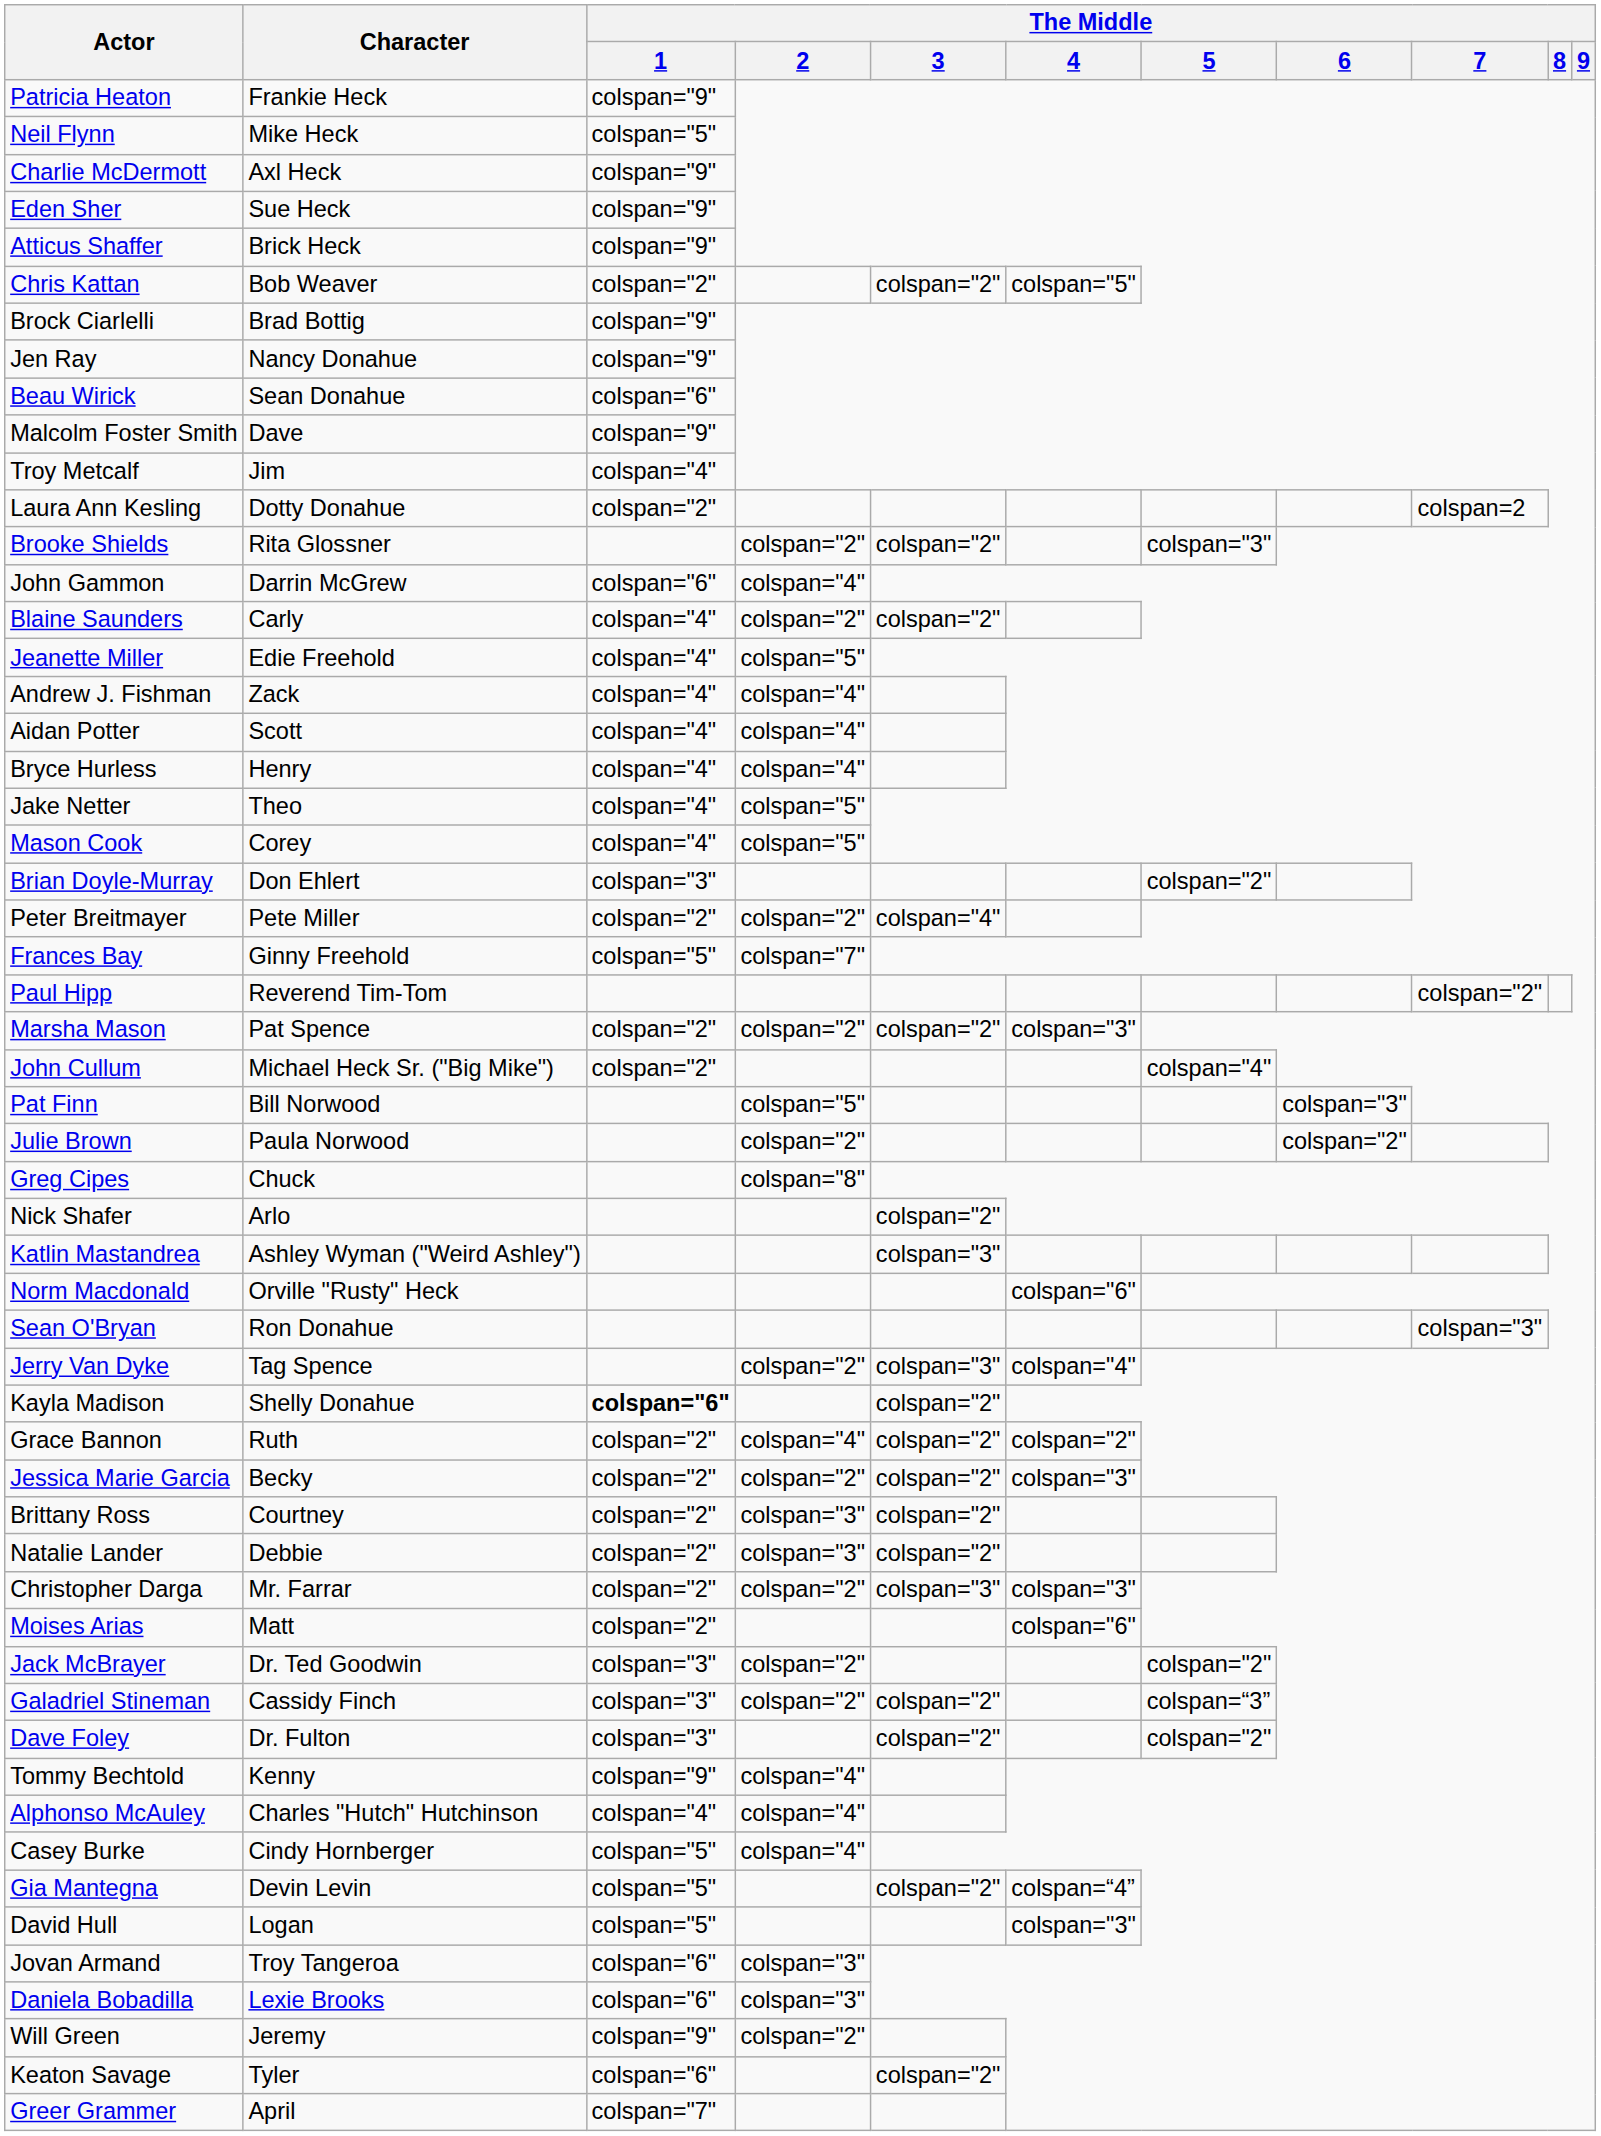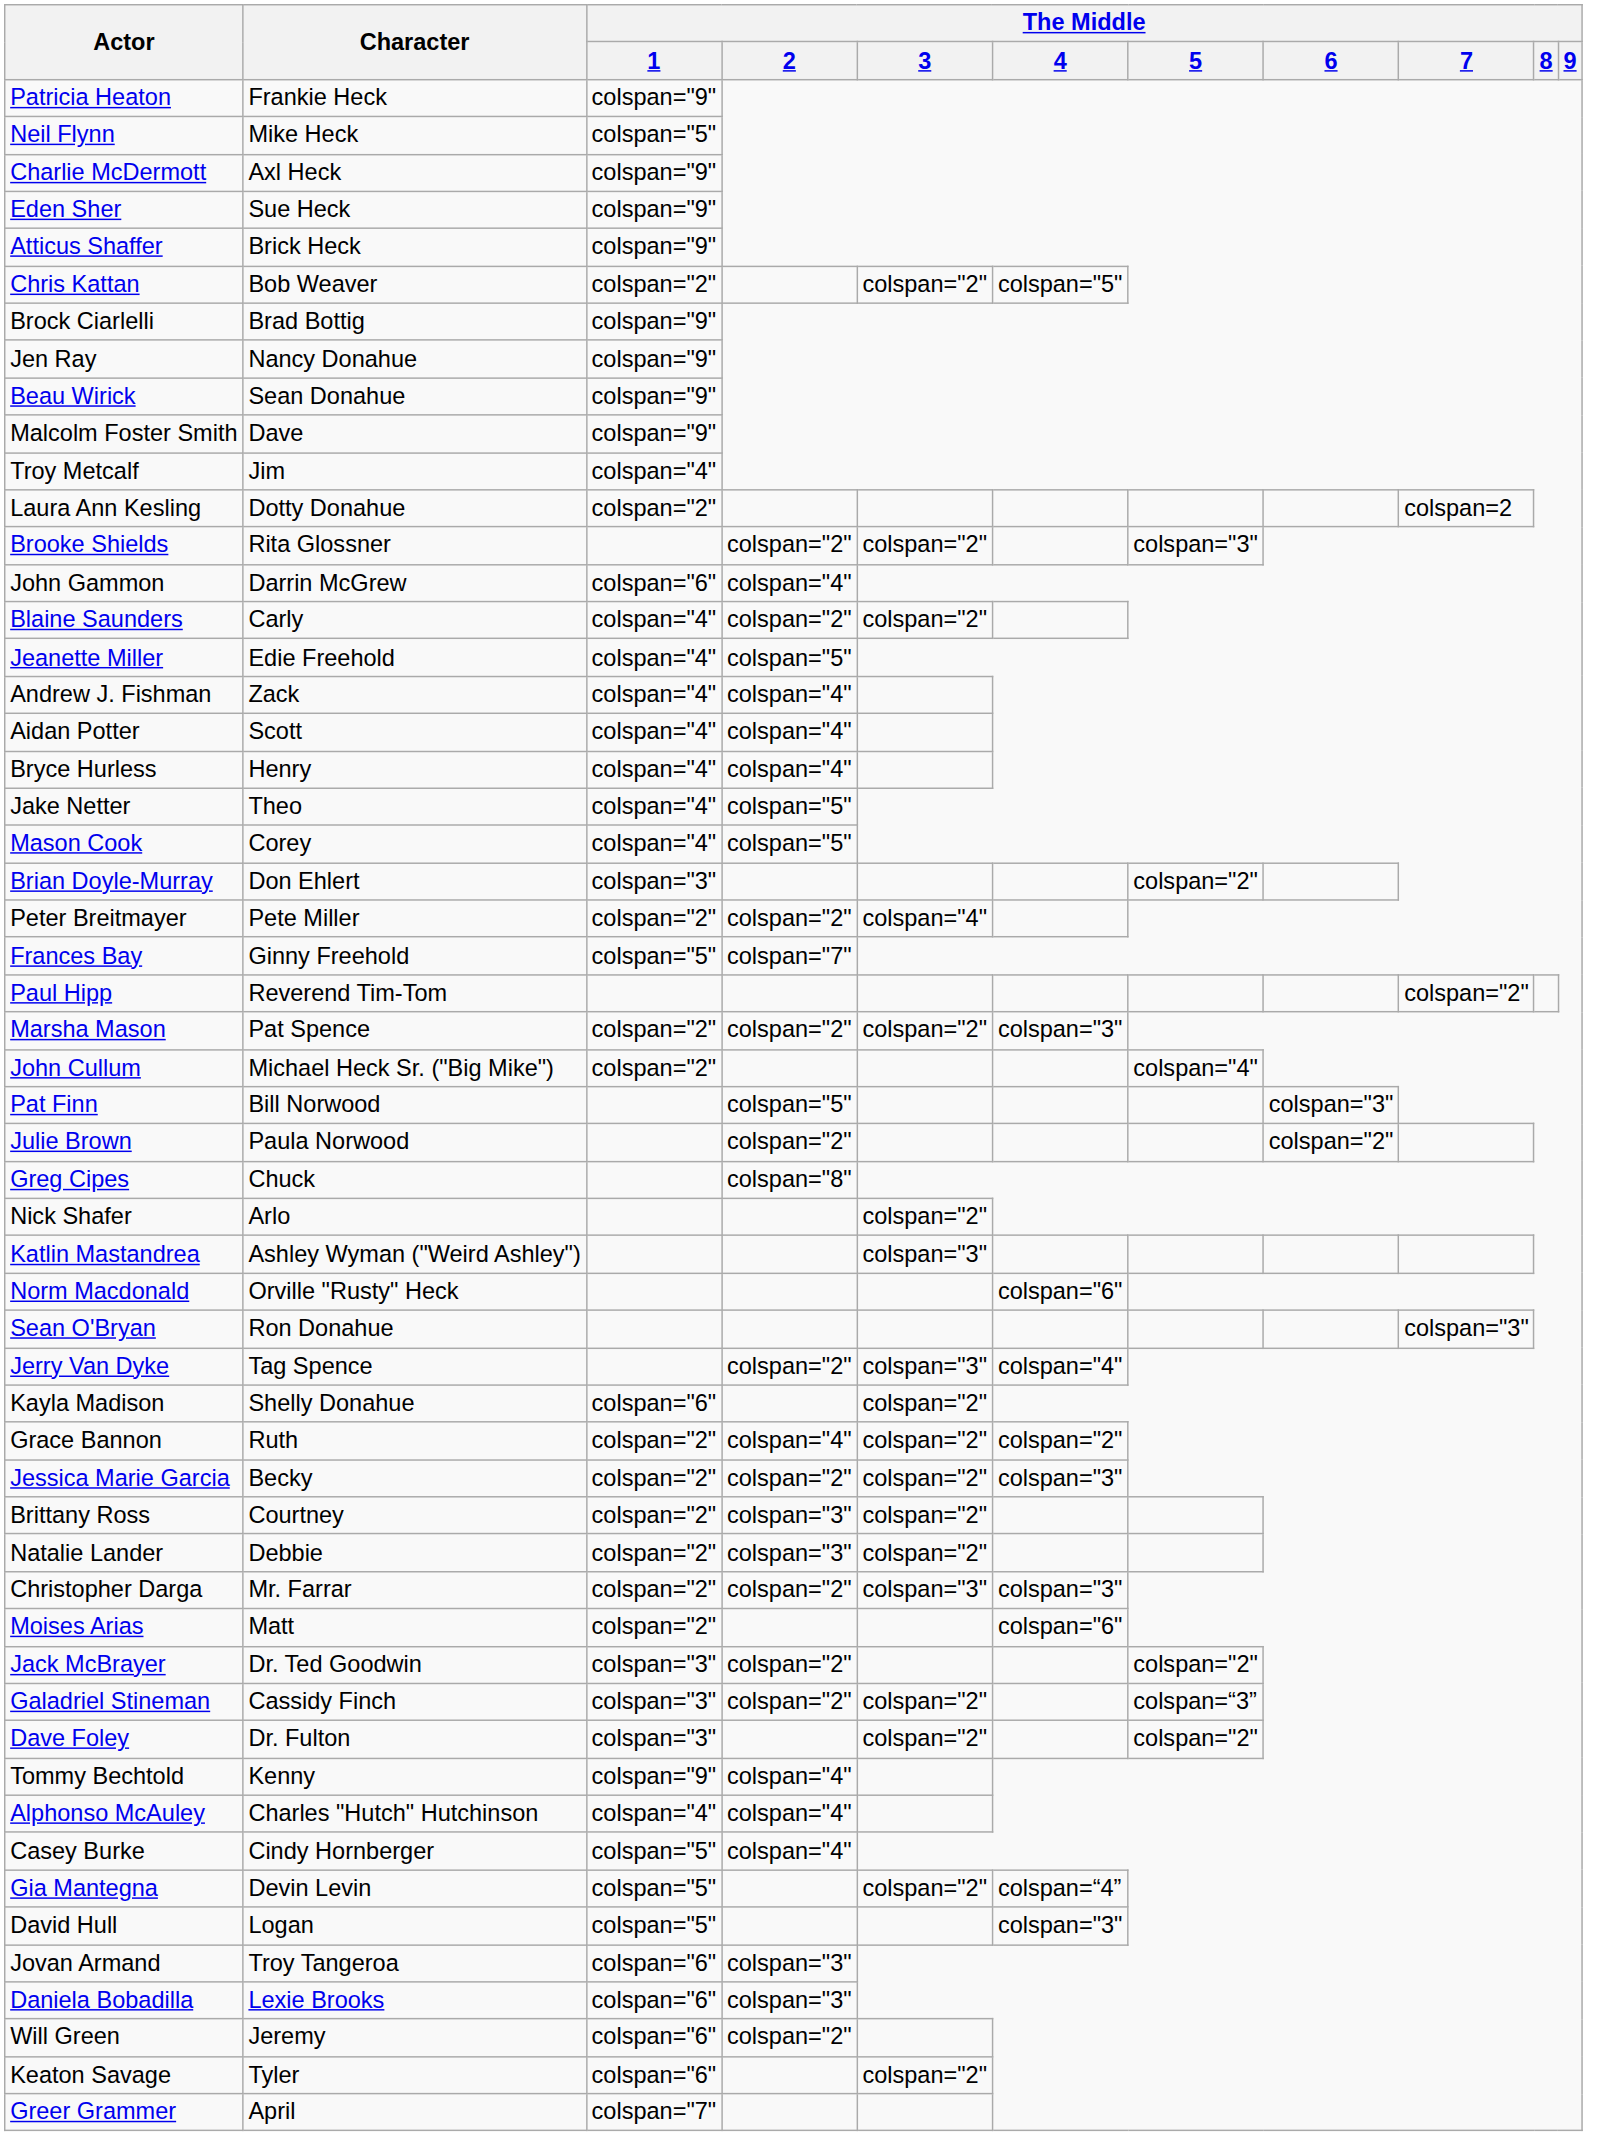(654, 396) colspan="6" -> (654, 396) colspan="9"
(661, 1403) bold -> (654, 1403) normal
(654, 2037) colspan="9" -> (654, 2037) colspan="6"
